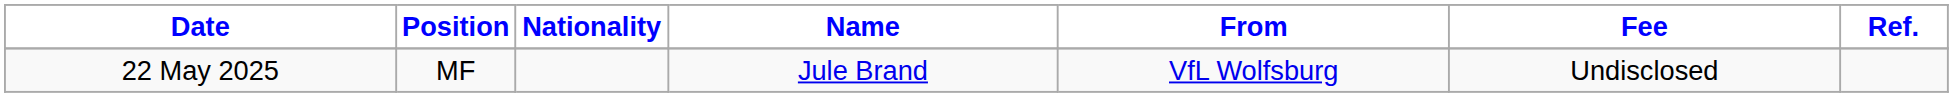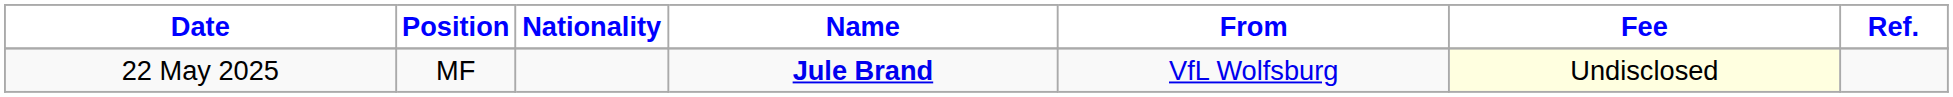(863, 70) normal -> (863, 70) bold
(1644, 70) no background -> (1644, 70) lightyellow background
